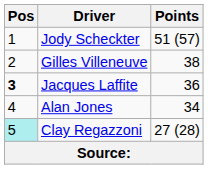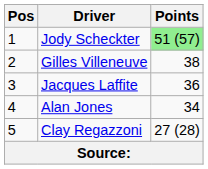(177, 39) no background -> (177, 39) lightgreen background
(12, 85) bold -> (12, 85) normal
(12, 130) paleturquoise background -> (12, 130) no background
